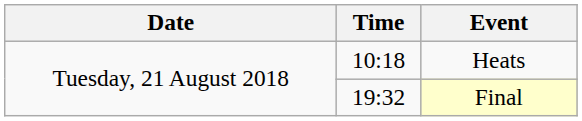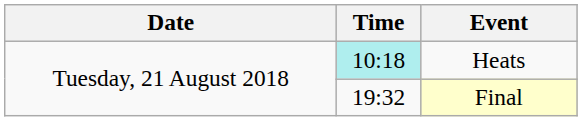(379, 60) no background -> (379, 60) paleturquoise background
